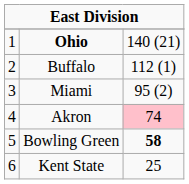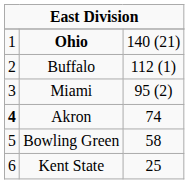(12, 116) normal -> (12, 116) bold
(153, 116) pink background -> (153, 116) no background
(153, 141) bold -> (153, 141) normal
